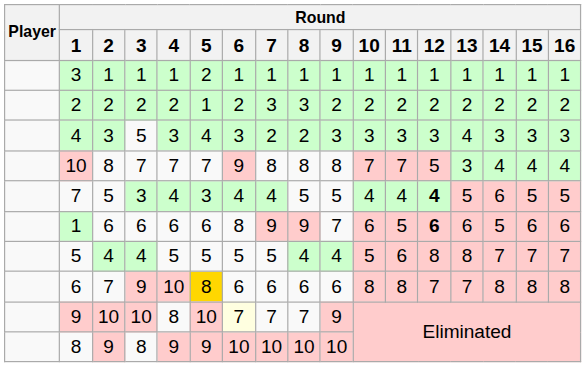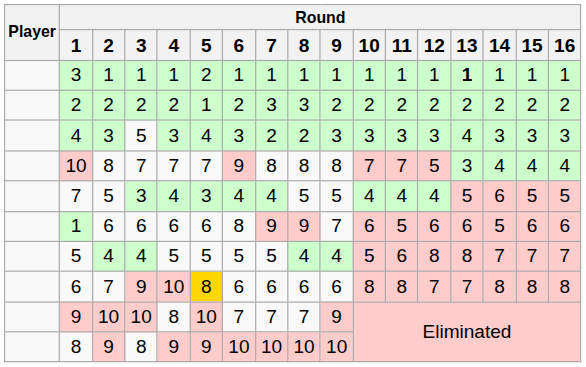(467, 75) normal -> (467, 75) bold
(434, 195) bold -> (434, 195) normal
(434, 226) bold -> (434, 226) normal
(239, 316) lightyellow background -> (239, 316) no background
